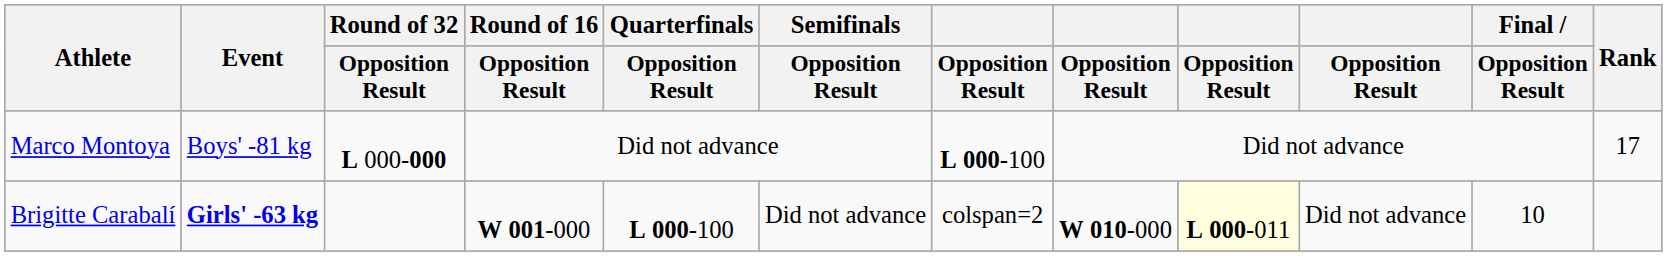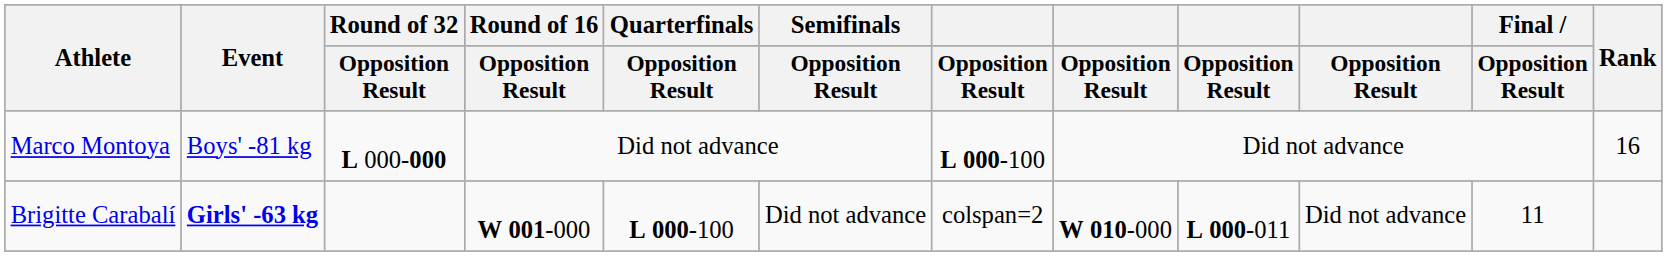(1628, 146) 17 -> (1628, 146) 16
(1238, 230) lightyellow background -> (1238, 230) no background
(1533, 215) 10 -> (1533, 215) 11
